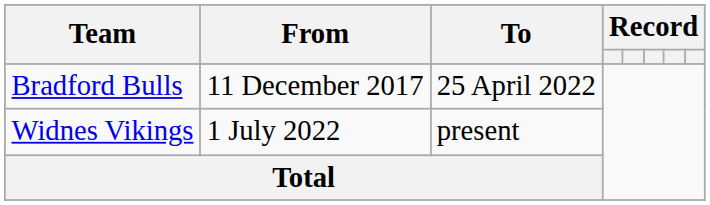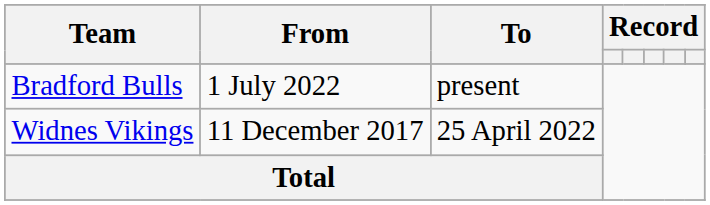(315, 85) 11 December 2017 -> (273, 85) 1 July 2022
(516, 85) 25 April 2022 -> (478, 85) present
(273, 131) 1 July 2022 -> (315, 131) 11 December 2017
(478, 131) present -> (516, 131) 25 April 2022
